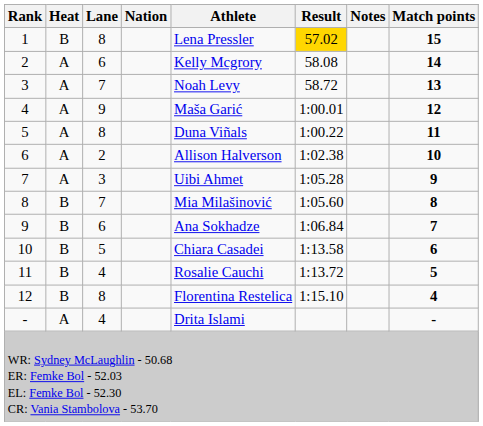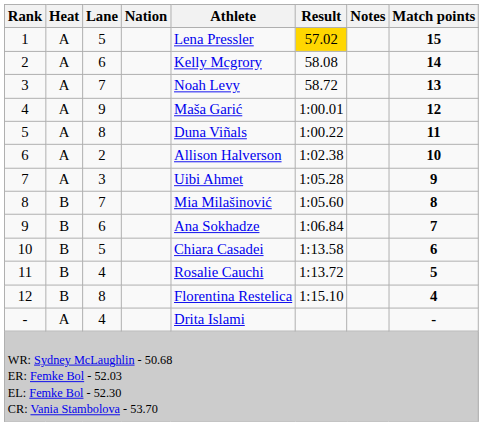(64, 39) B -> (64, 39) A
(102, 39) 8 -> (102, 39) 5
